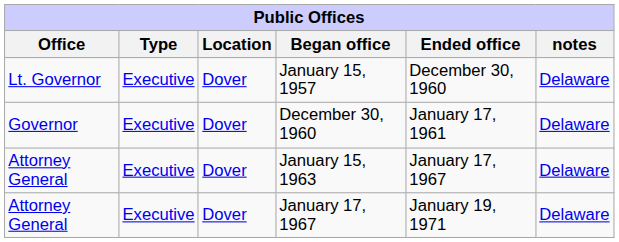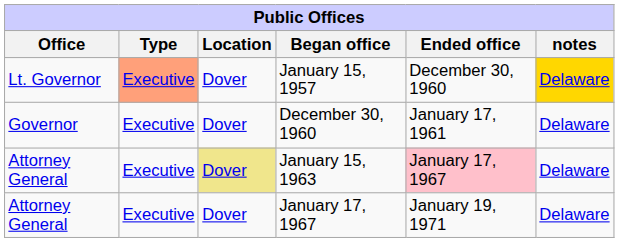(159, 79) no background -> (159, 79) lightsalmon background
(574, 79) no background -> (574, 79) gold background
(224, 170) no background -> (224, 170) khaki background
(453, 170) no background -> (453, 170) pink background
